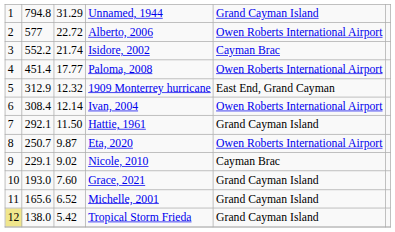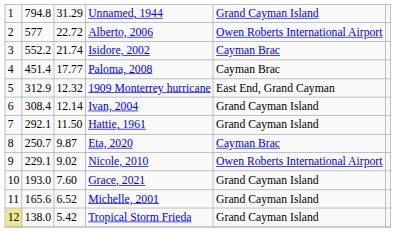(299, 69) Owen Roberts International Airport -> (248, 69) Cayman Brac
(299, 106) Owen Roberts International Airport -> (267, 106) Grand Cayman Island
(299, 143) Owen Roberts International Airport -> (248, 143) Cayman Brac
(248, 161) Cayman Brac -> (299, 161) Owen Roberts International Airport
